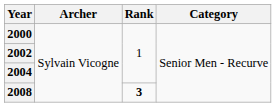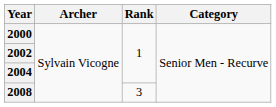(139, 92) bold -> (139, 92) normal
